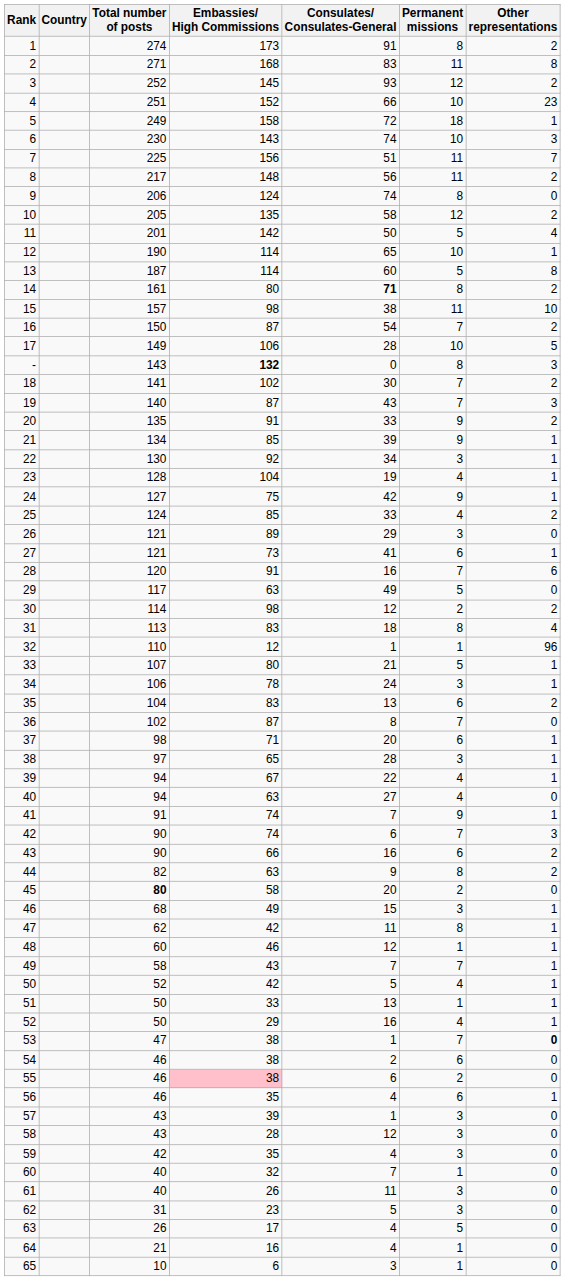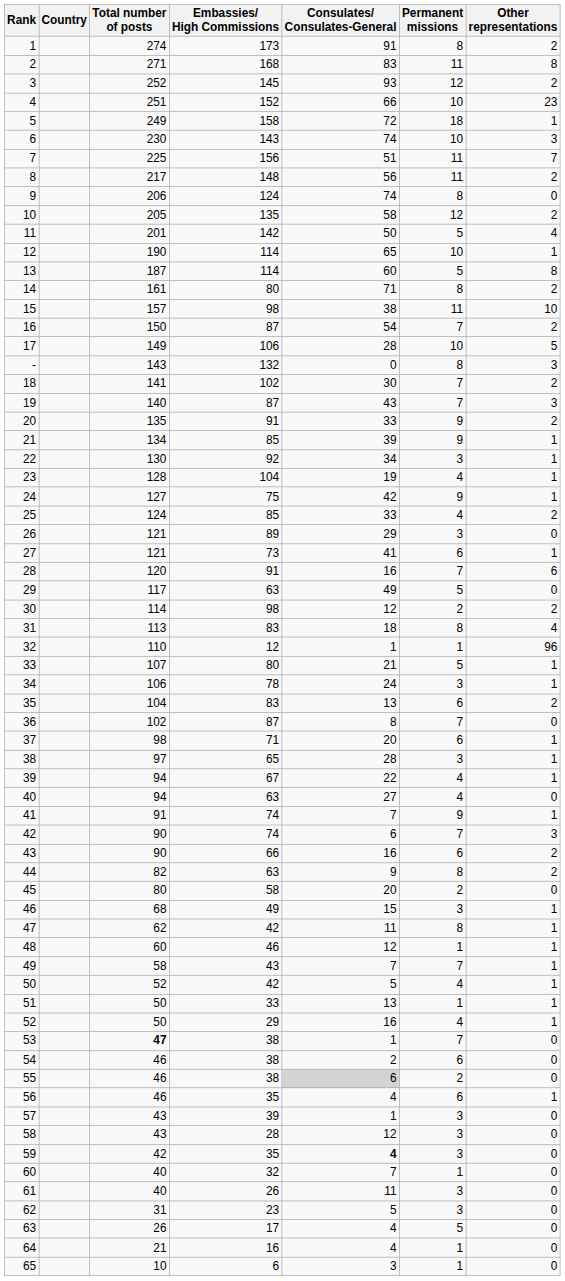(390, 290) bold -> (390, 290) normal
(269, 365) bold -> (269, 365) normal
(160, 890) bold -> (160, 890) normal
(160, 1041) normal -> (160, 1041) bold
(554, 1041) bold -> (554, 1041) normal
(273, 1078) pink background -> (273, 1078) no background
(393, 1078) no background -> (393, 1078) lightgrey background
(393, 1153) normal -> (393, 1153) bold
